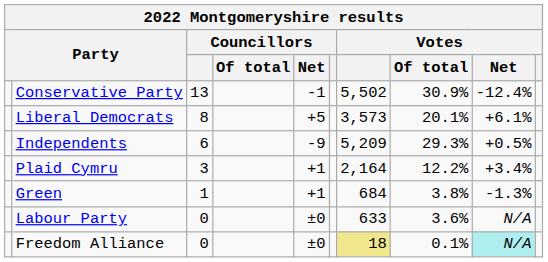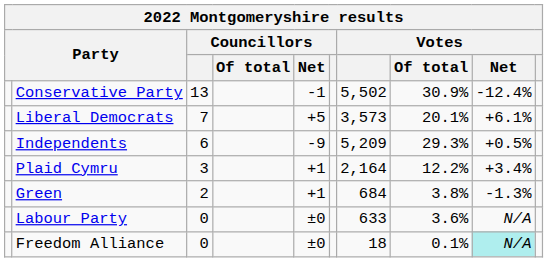(204, 118) 8 -> (204, 118) 7
(204, 194) 1 -> (204, 194) 2
(377, 244) khaki background -> (377, 244) no background
